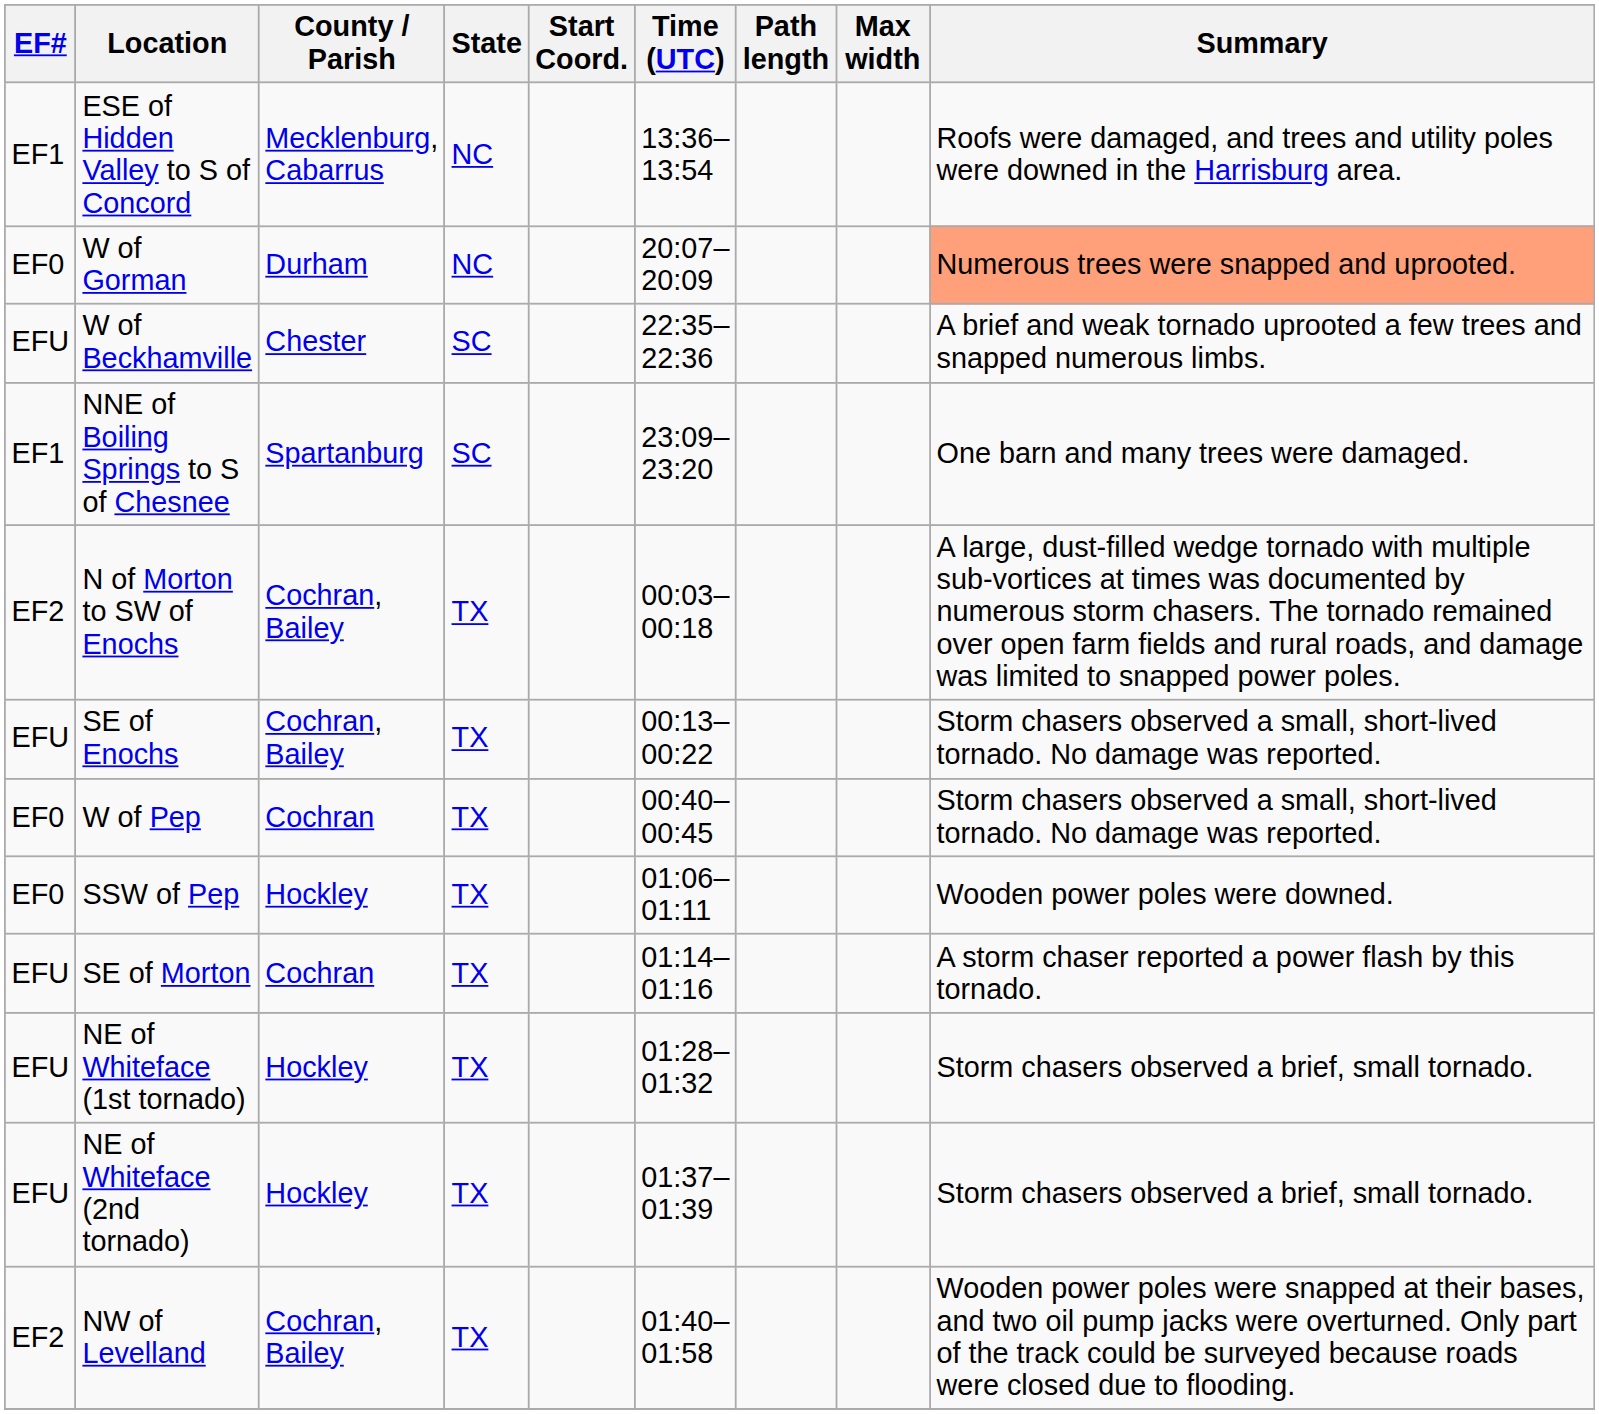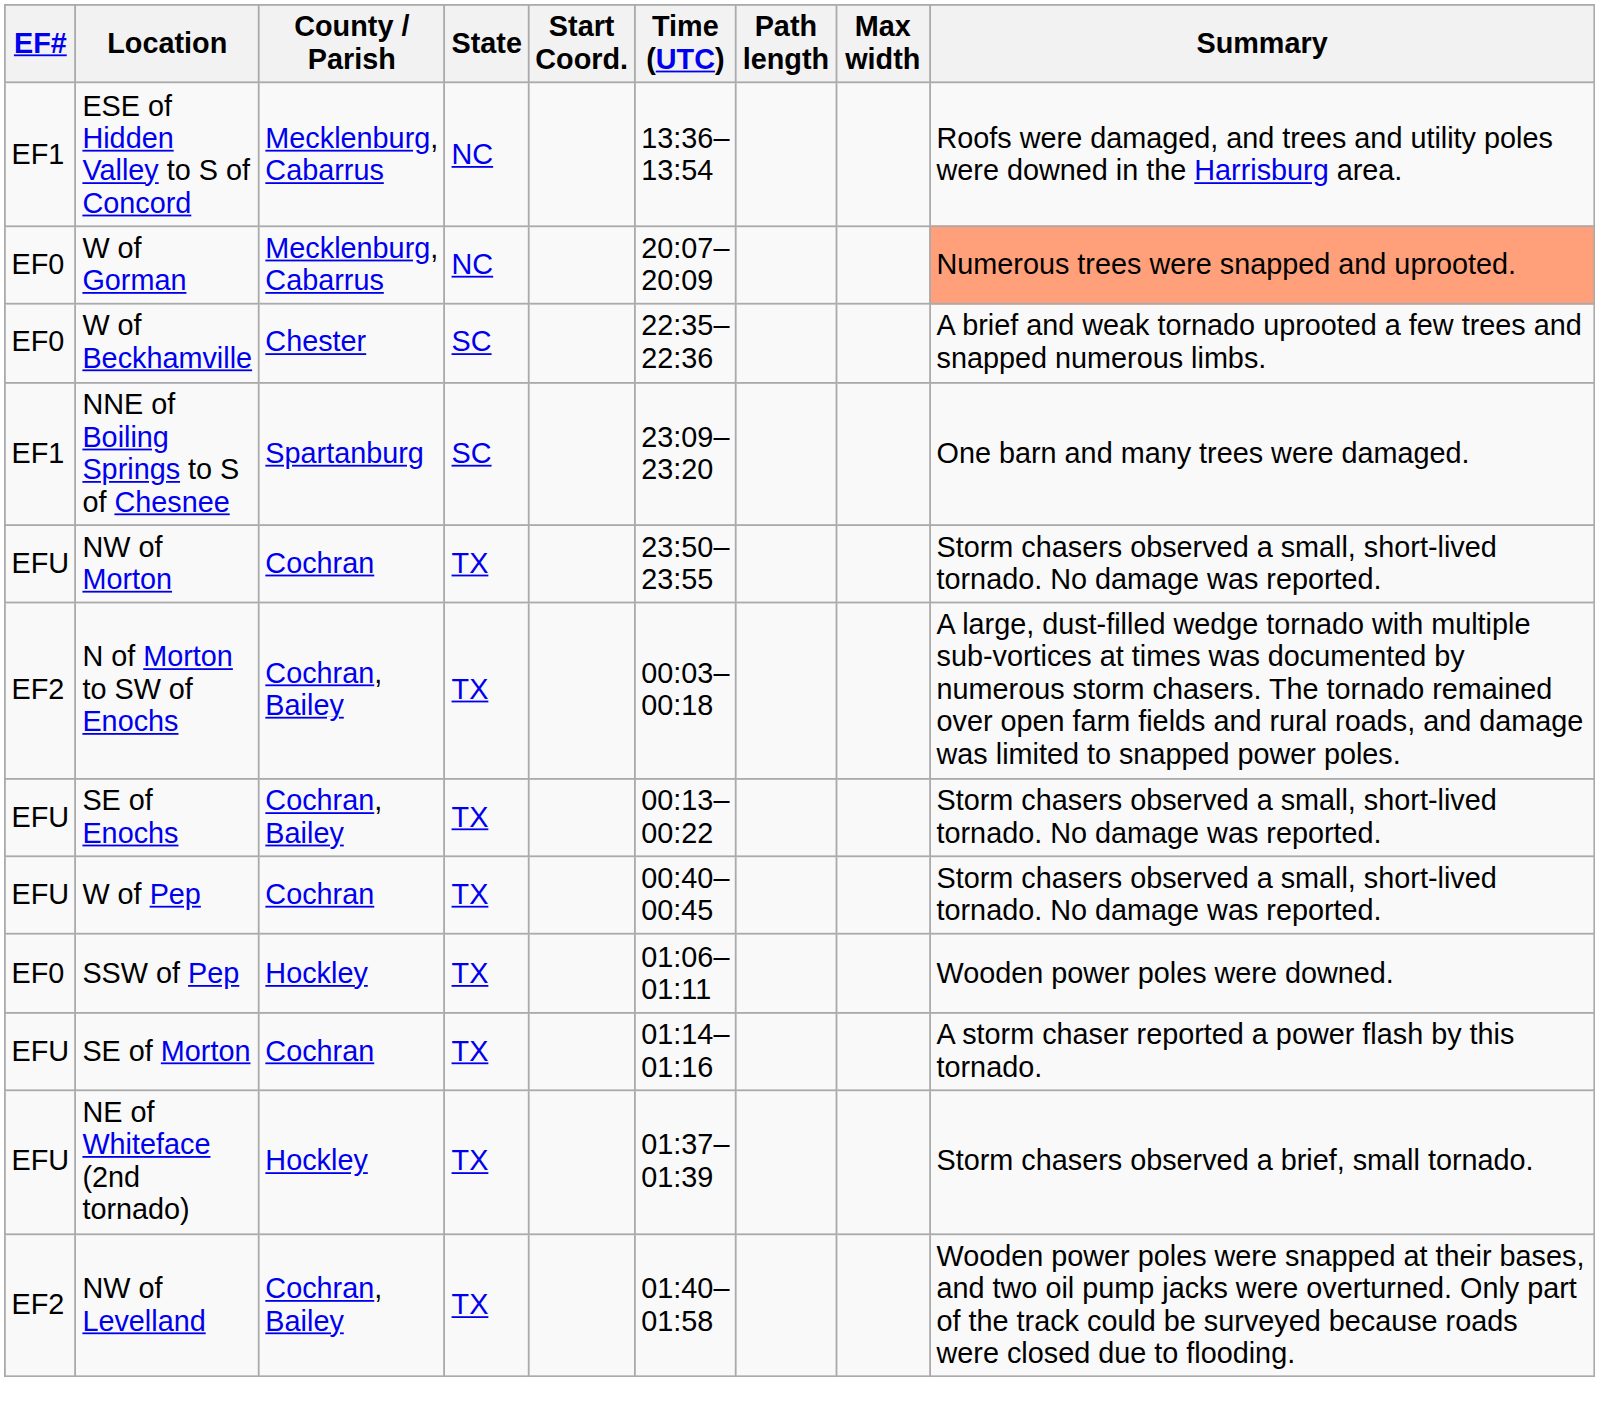(317, 264) Durham -> (352, 264) Mecklenburg, Cabarrus
(40, 342) EFU -> (38, 342) EF0
+ row: (127, 563)
(38, 816) EF0 -> (40, 894) EFU
- row: (164, 1067)
